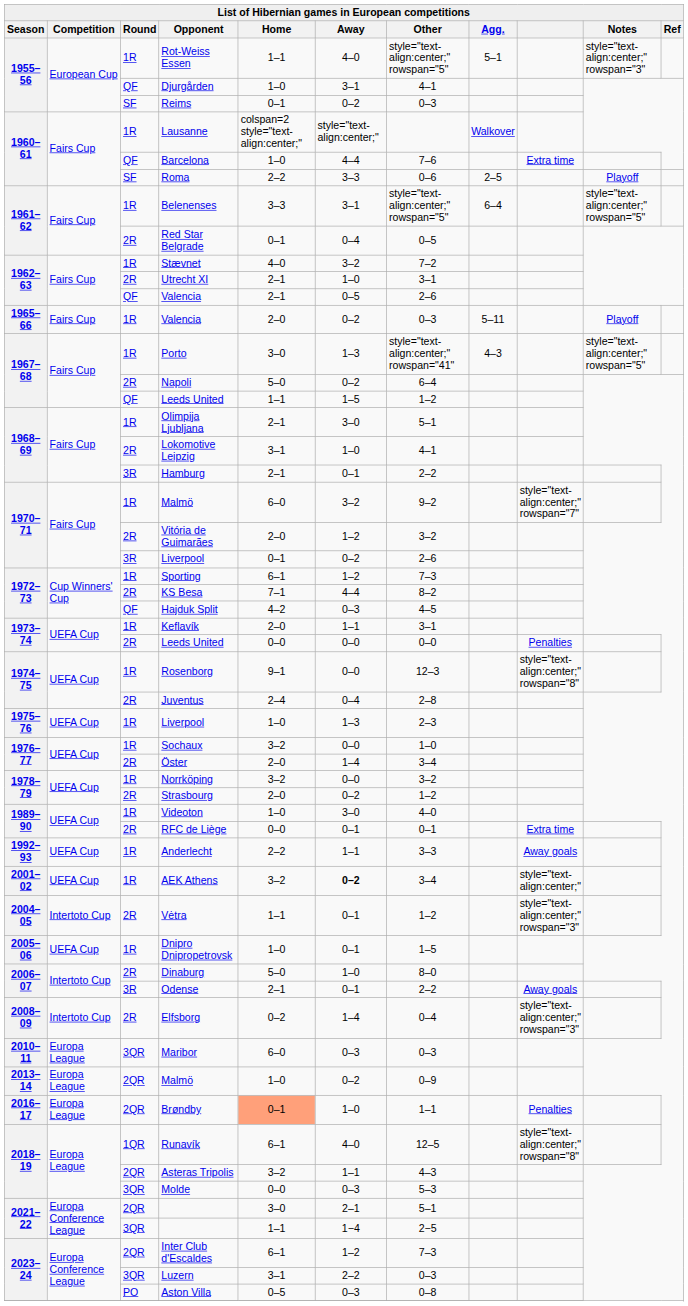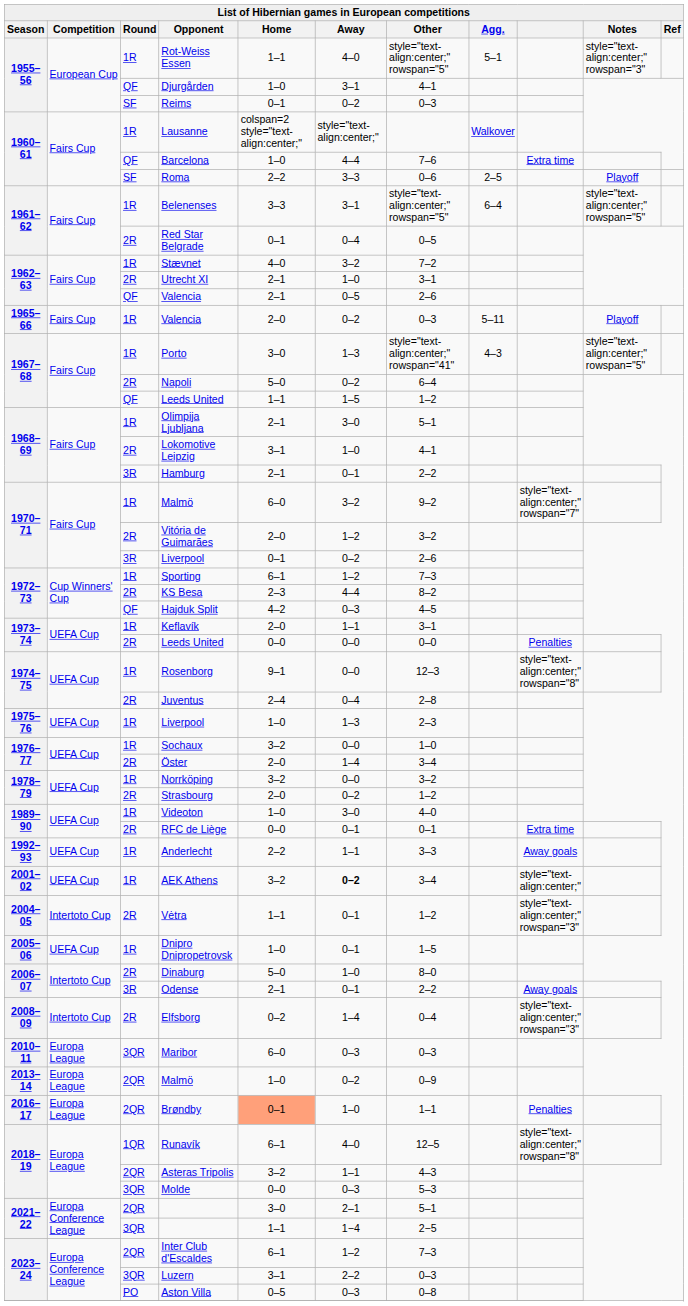(277, 593) 7–1 -> (277, 593) 2–3
